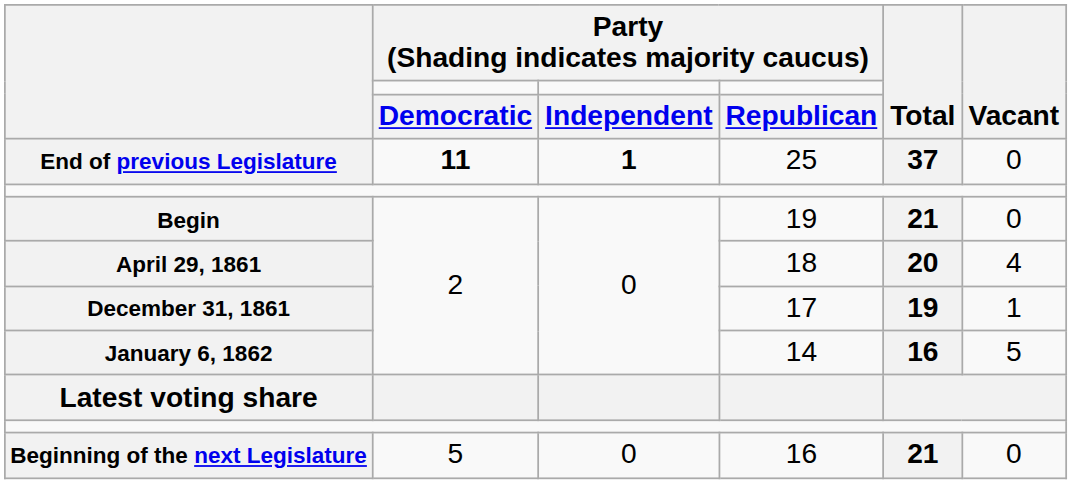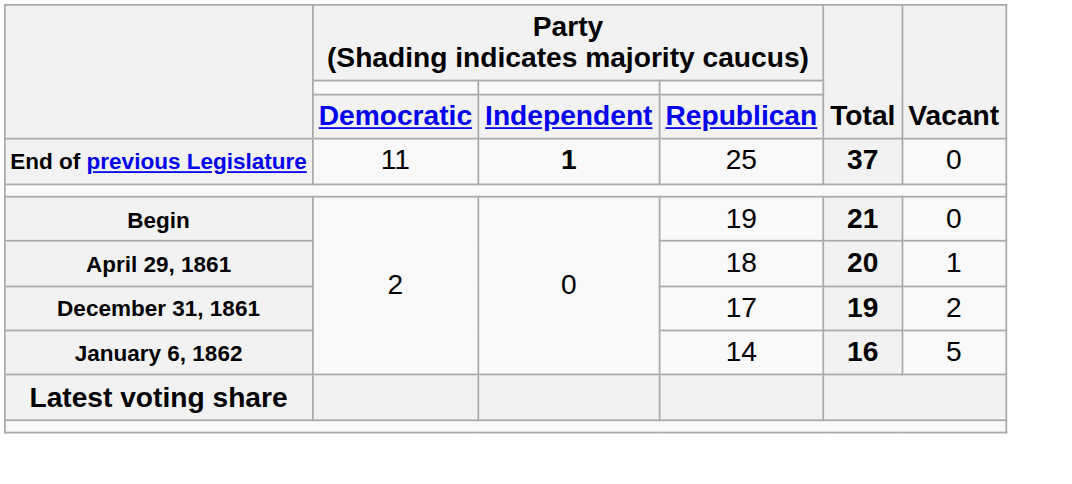(455, 160) bold -> (395, 160) normal
(1014, 263) 4 -> (954, 263) 1
(1014, 307) 1 -> (954, 307) 2
- row: (189, 455)
